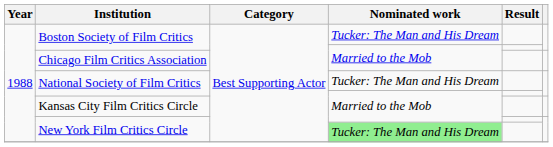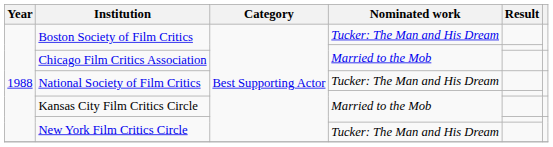(415, 132) lightgreen background -> (415, 132) no background
